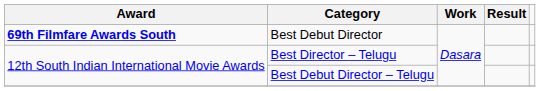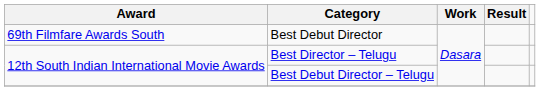(92, 34) bold -> (86, 34) normal
